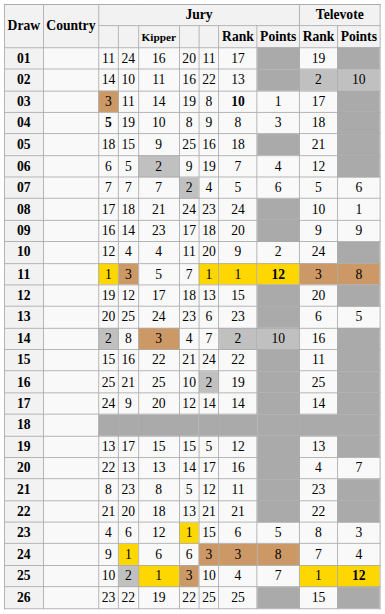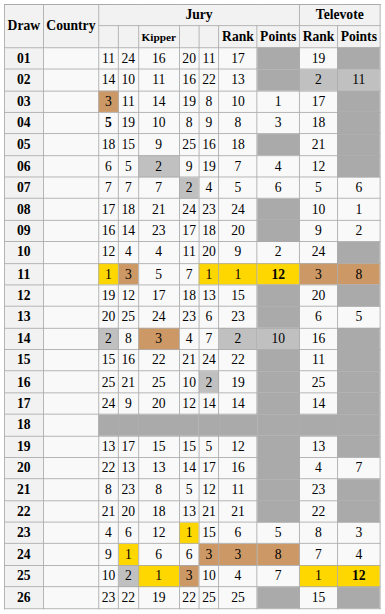(359, 79) 10 -> (359, 79) 11
(238, 101) bold -> (238, 101) normal
(359, 230) 9 -> (359, 230) 2
